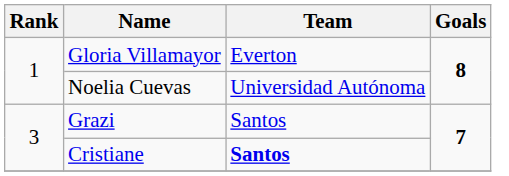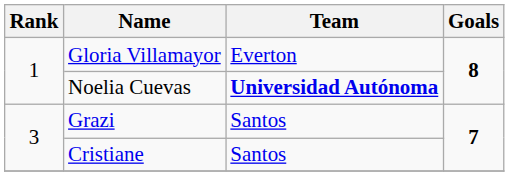(328, 87) normal -> (334, 87) bold
(260, 154) bold -> (258, 154) normal
